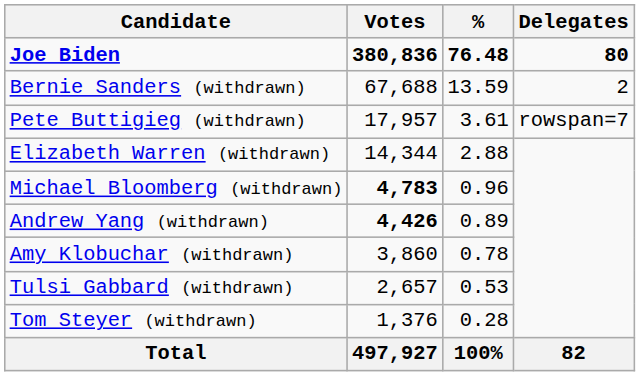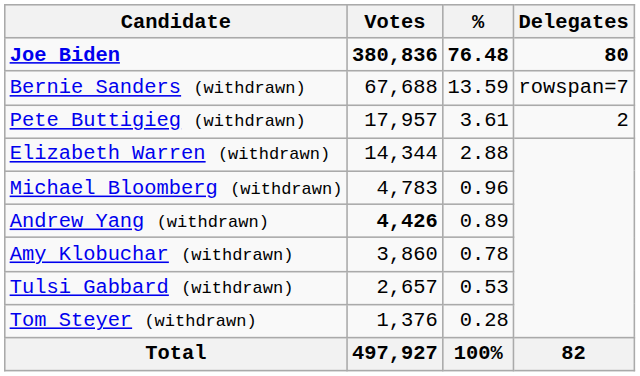(623, 88) 2 -> (574, 88) rowspan=7
(574, 121) rowspan=7 -> (623, 121) 2
(407, 188) bold -> (407, 188) normal
